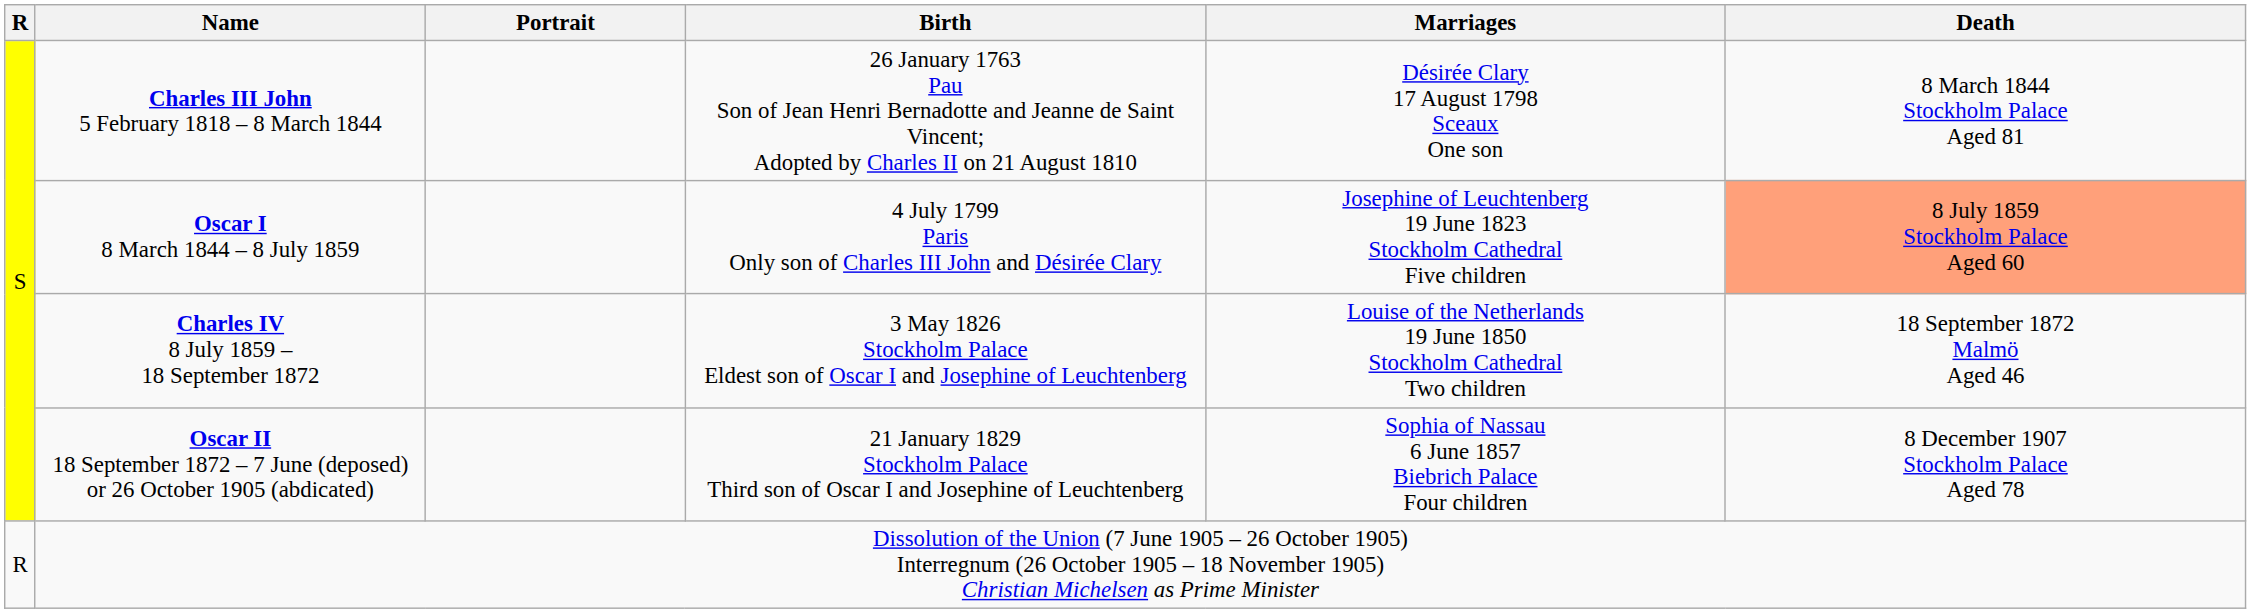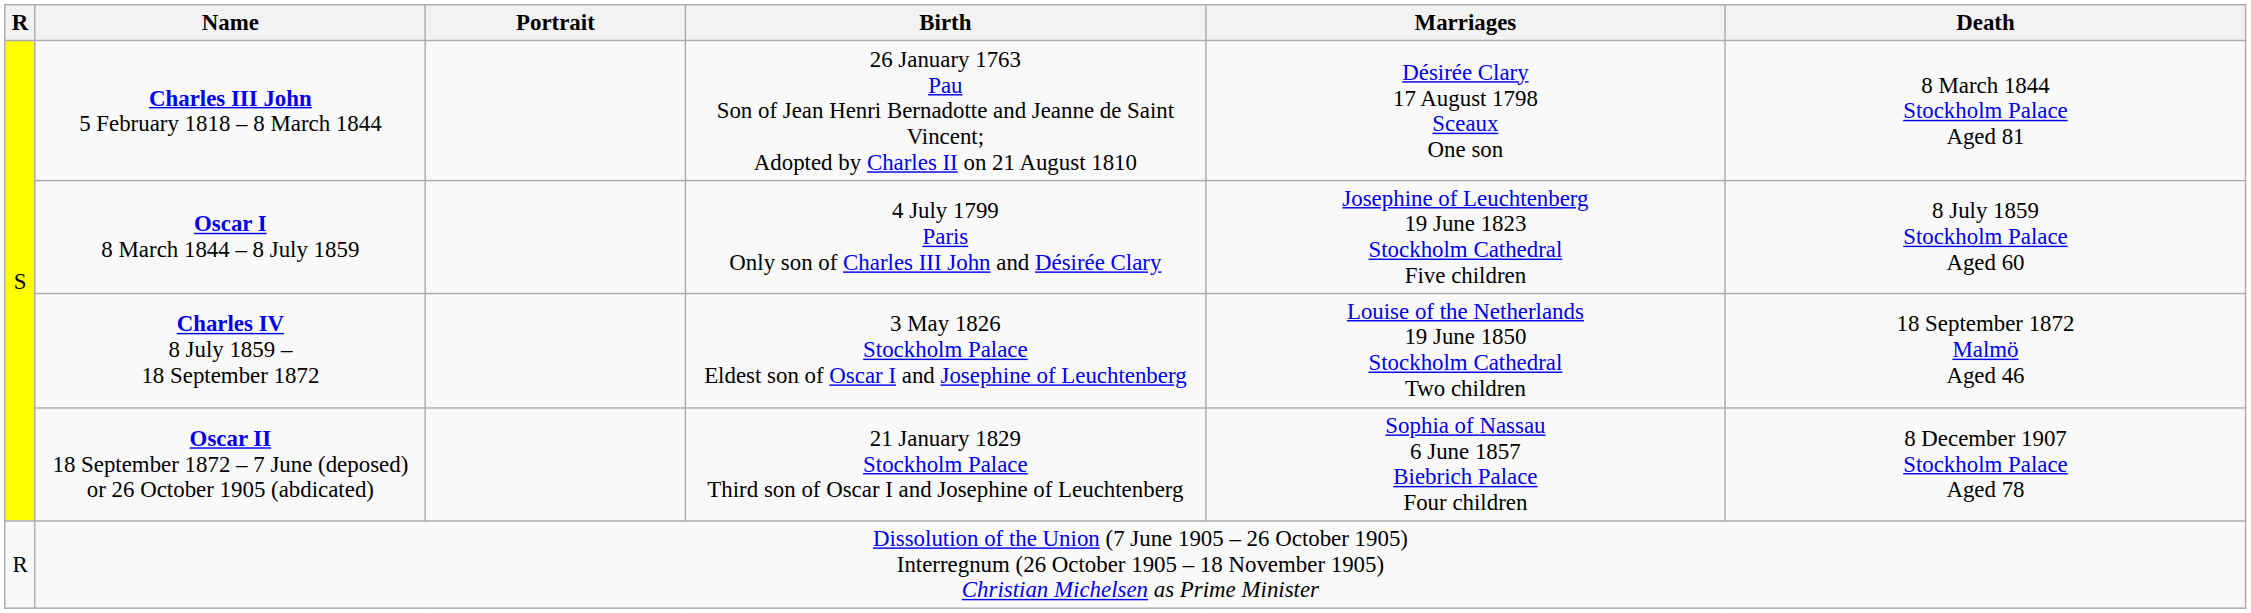(1985, 236) lightsalmon background -> (1985, 236) no background
